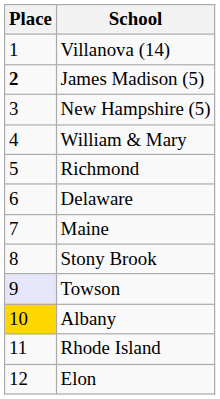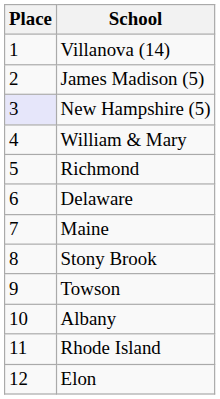(14, 79) bold -> (14, 79) normal
(14, 109) no background -> (14, 109) lavender background
(14, 288) lavender background -> (14, 288) no background
(18, 318) gold background -> (18, 318) no background
